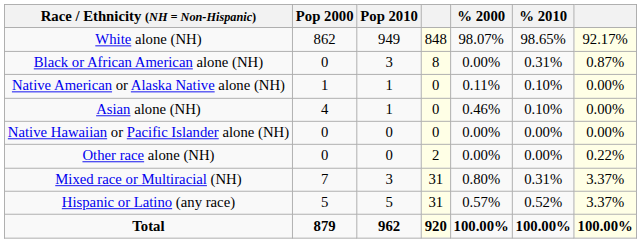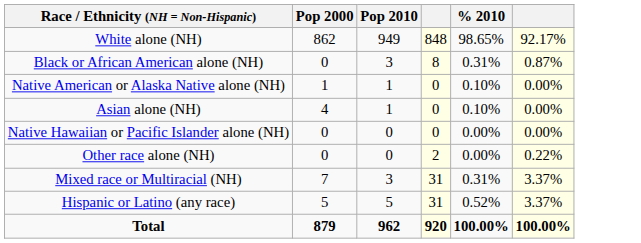- column: (481, 16)
